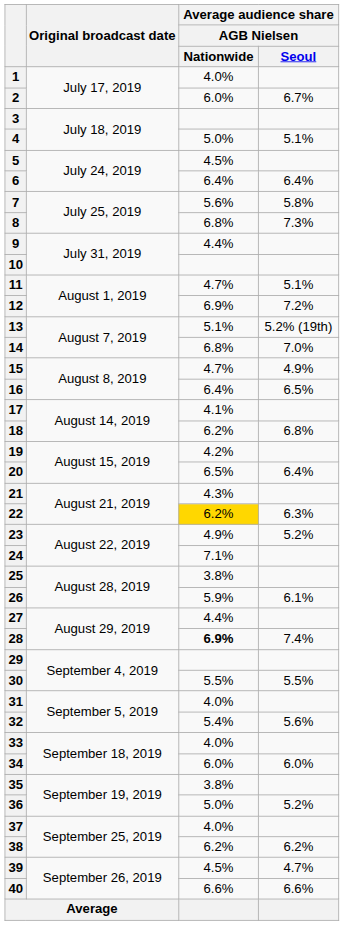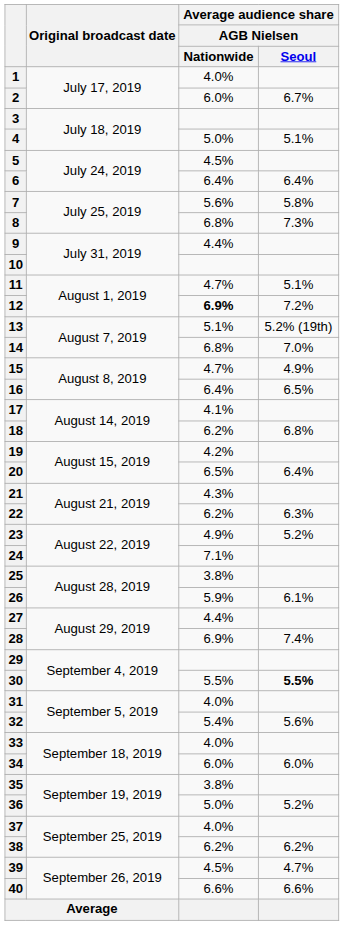(219, 306) normal -> (219, 306) bold
(219, 514) gold background -> (219, 514) no background
(219, 639) bold -> (219, 639) normal
(298, 680) normal -> (298, 680) bold
